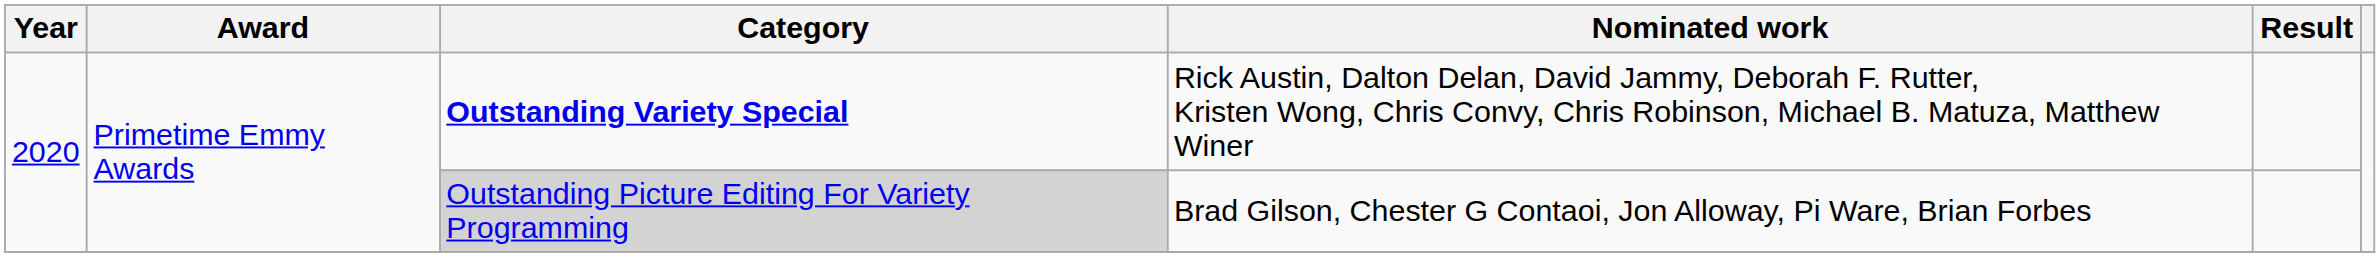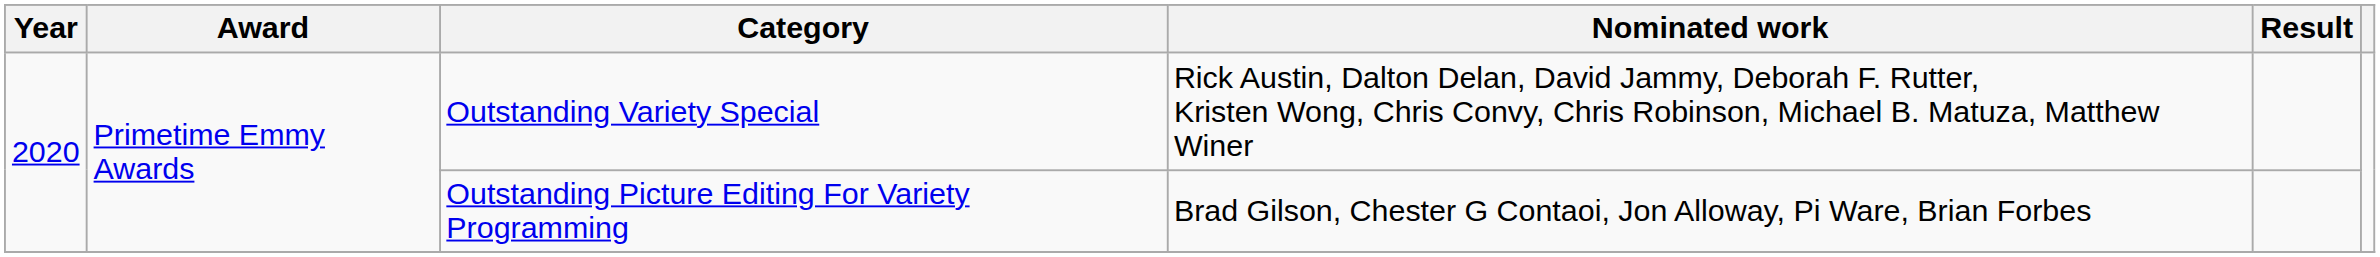(647, 111) bold -> (633, 111) normal
(708, 210) lightgrey background -> (708, 210) no background
